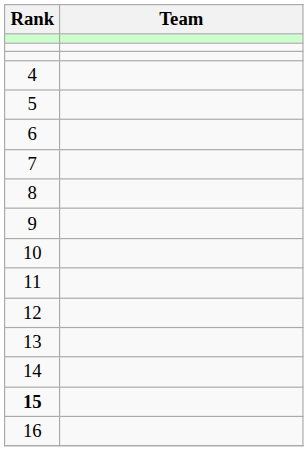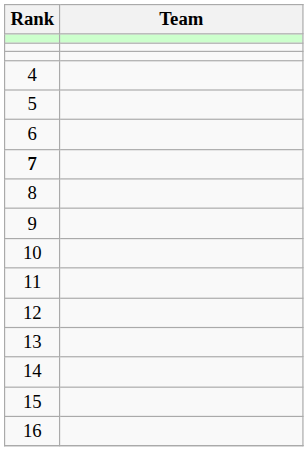(32, 163) normal -> (32, 163) bold
(32, 401) bold -> (32, 401) normal
